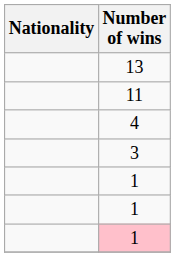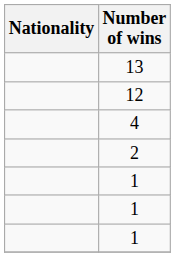(134, 95) 11 -> (134, 95) 12
(134, 152) 3 -> (134, 152) 2
(134, 237) pink background -> (134, 237) no background
